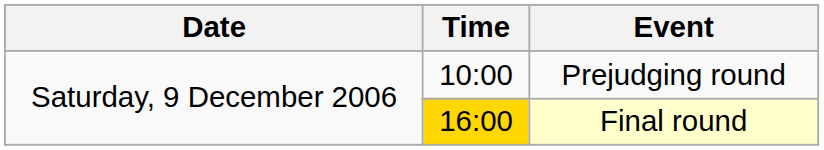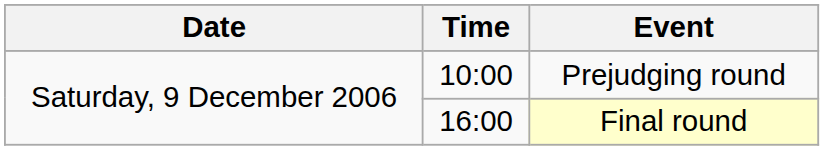(476, 121) gold background -> (476, 121) no background
